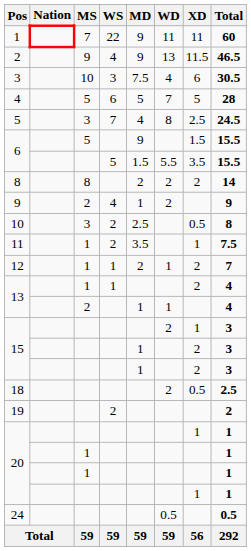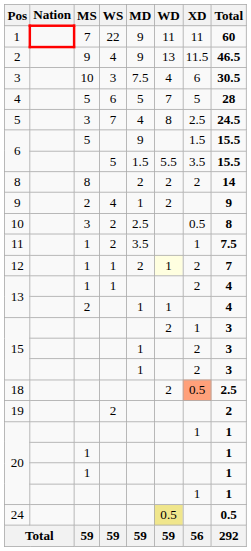(169, 265) no background -> (169, 265) lightyellow background
(197, 390) no background -> (197, 390) lightsalmon background
(169, 515) no background -> (169, 515) khaki background
